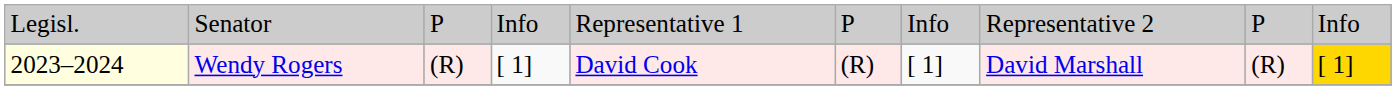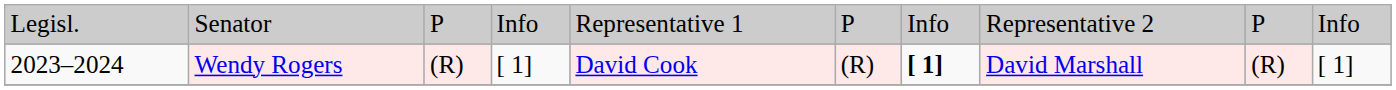(67, 64) lightyellow background -> (67, 64) no background
(925, 64) normal -> (925, 64) bold
(1336, 64) gold background -> (1336, 64) no background
